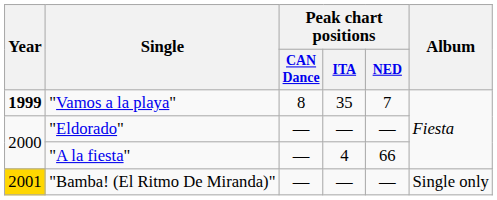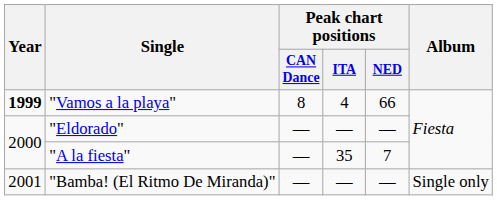(344, 102) 35 -> (344, 102) 4
(387, 102) 7 -> (387, 102) 66
(344, 155) 4 -> (344, 155) 35
(387, 155) 66 -> (387, 155) 7
(25, 181) gold background -> (25, 181) no background
